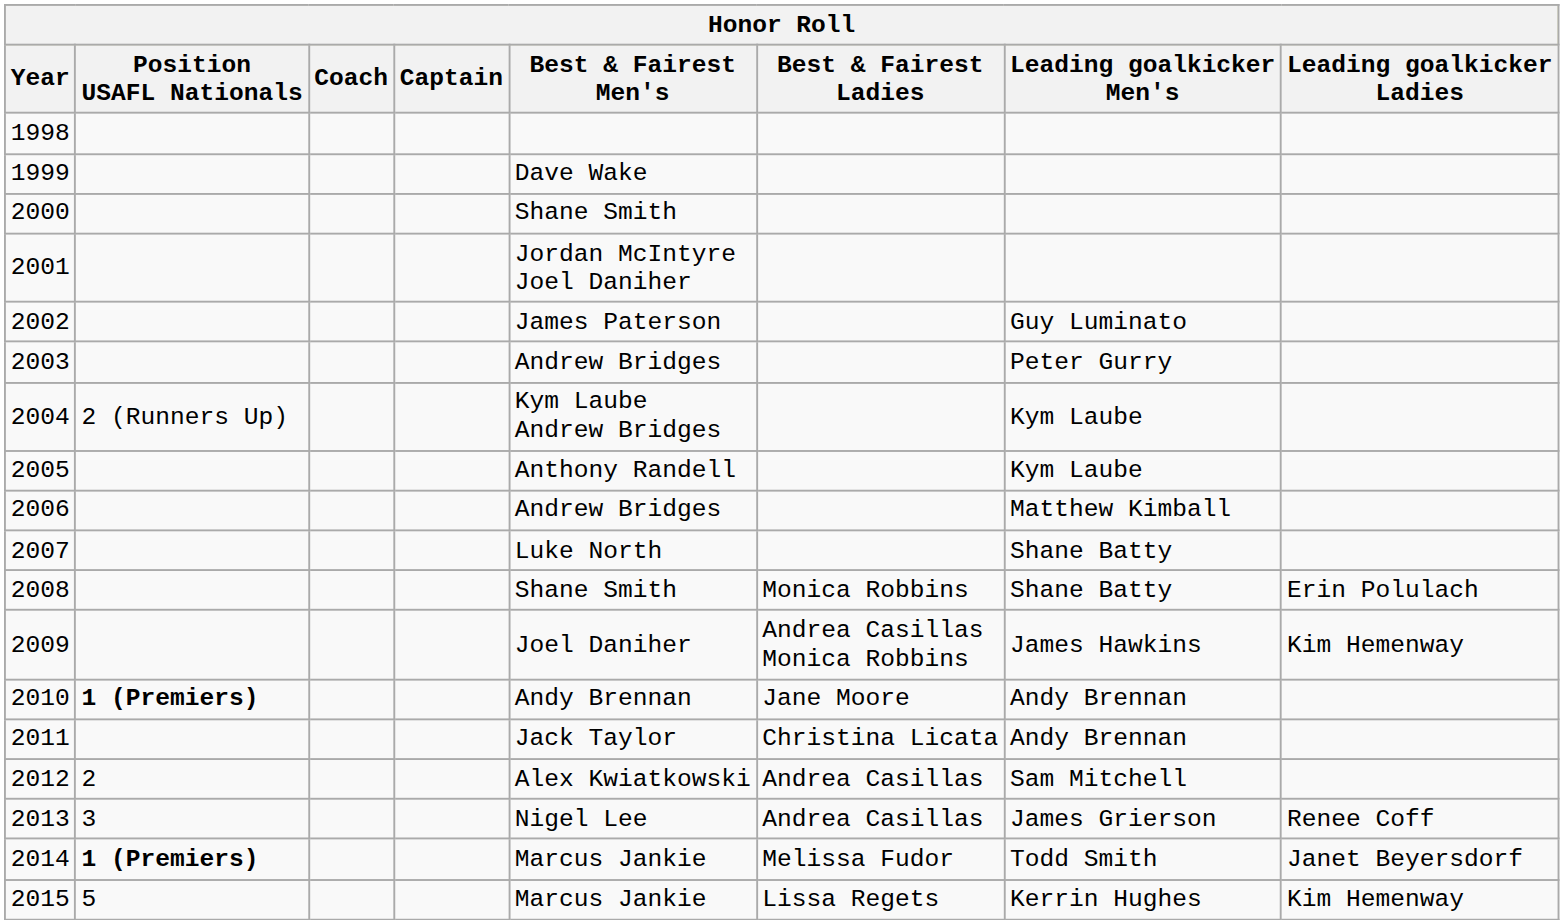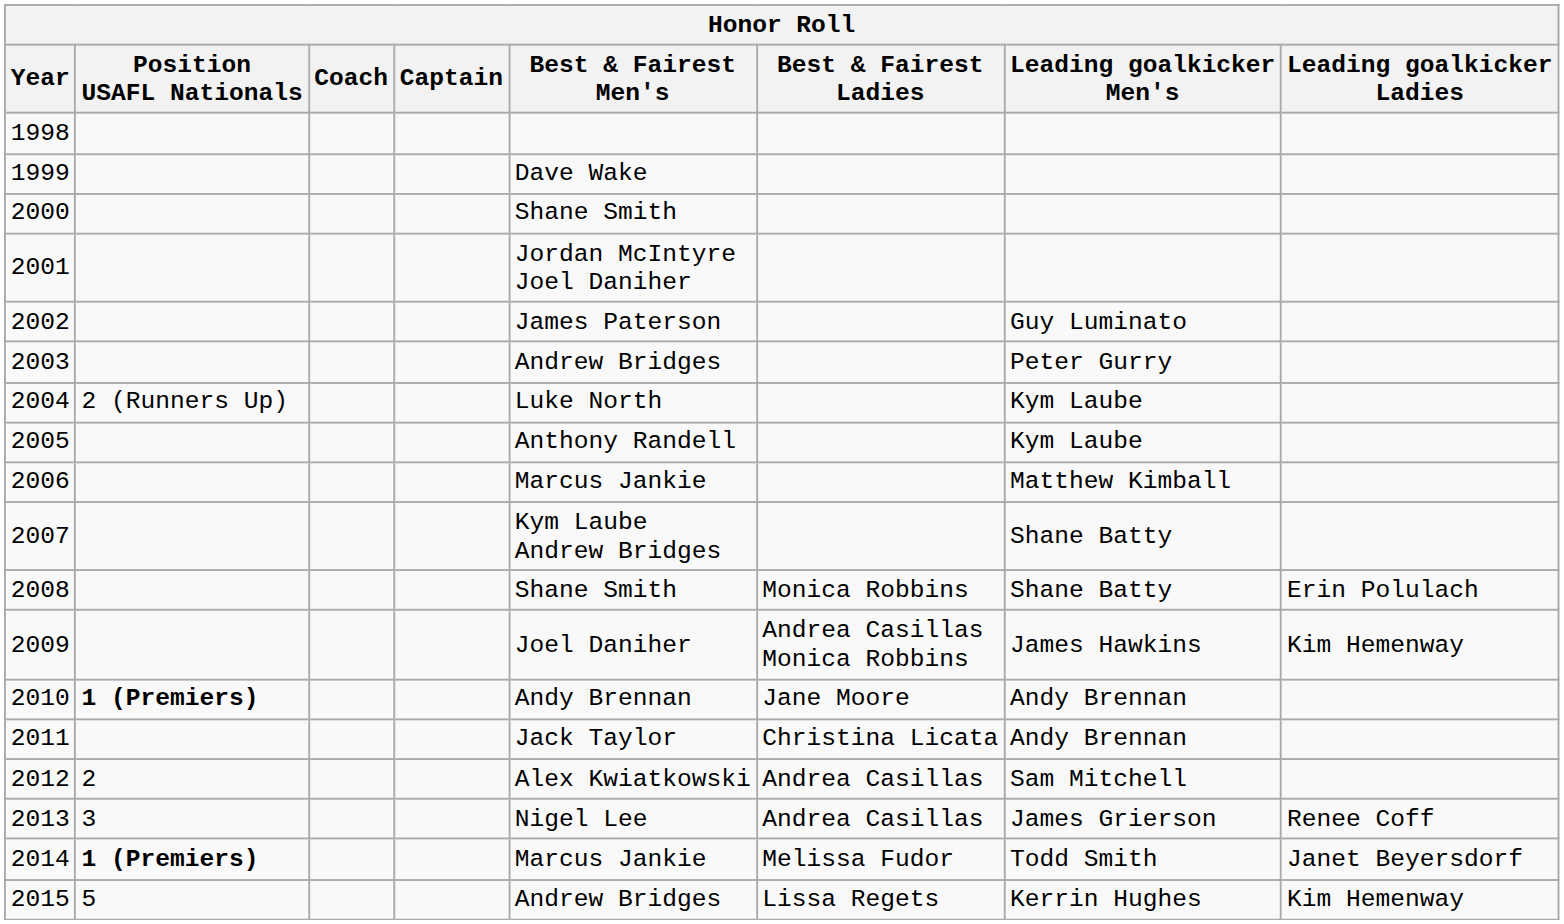(618, 416) Kym Laube Andrew Bridges -> (588, 402) Luke North
(618, 510) Andrew Bridges -> (611, 482) Marcus Jankie
(588, 551) Luke North -> (618, 536) Kym Laube Andrew Bridges
(611, 899) Marcus Jankie -> (618, 899) Andrew Bridges
